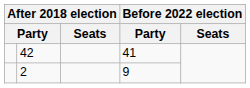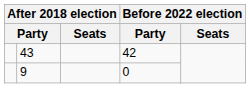(27, 53) 42 -> (27, 53) 43
(129, 53) 41 -> (129, 53) 42
(23, 72) 2 -> (23, 72) 9
(126, 72) 9 -> (126, 72) 0
